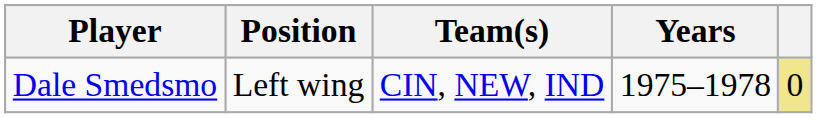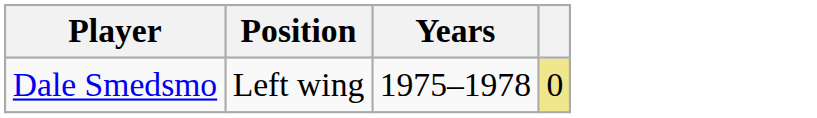- column: (492, 31)
